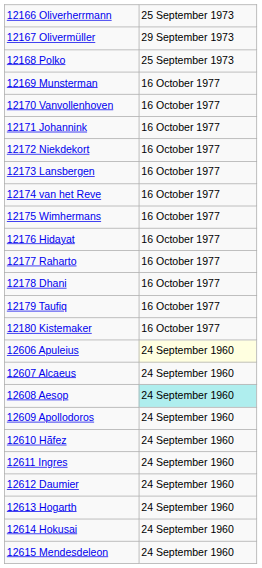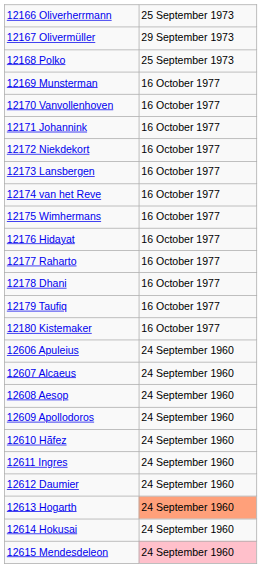(188, 351) lightyellow background -> (188, 351) no background
(188, 395) paleturquoise background -> (188, 395) no background
(188, 507) no background -> (188, 507) lightsalmon background
(188, 552) no background -> (188, 552) pink background
